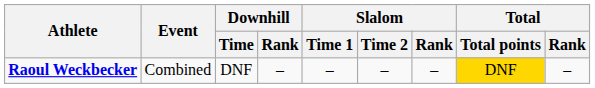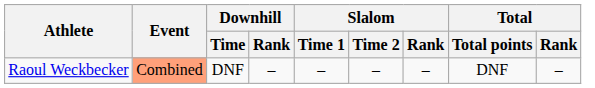(73, 70) bold -> (69, 70) normal
(178, 70) no background -> (169, 70) lightsalmon background
(501, 70) gold background -> (492, 70) no background
